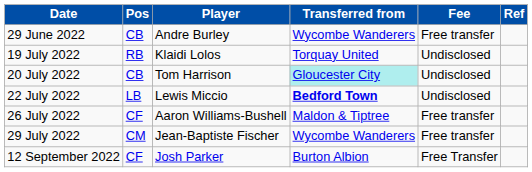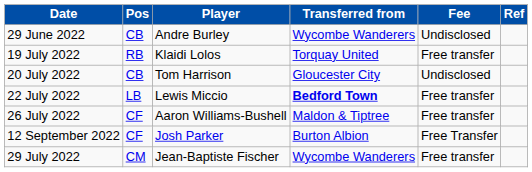(458, 34) Free transfer -> (456, 34) Undisclosed
(456, 55) Undisclosed -> (458, 55) Free transfer
(336, 75) paleturquoise background -> (336, 75) no background
(456, 95) Undisclosed -> (458, 95) Free transfer
rows swapped: (44, 136) <-> (64, 156)
